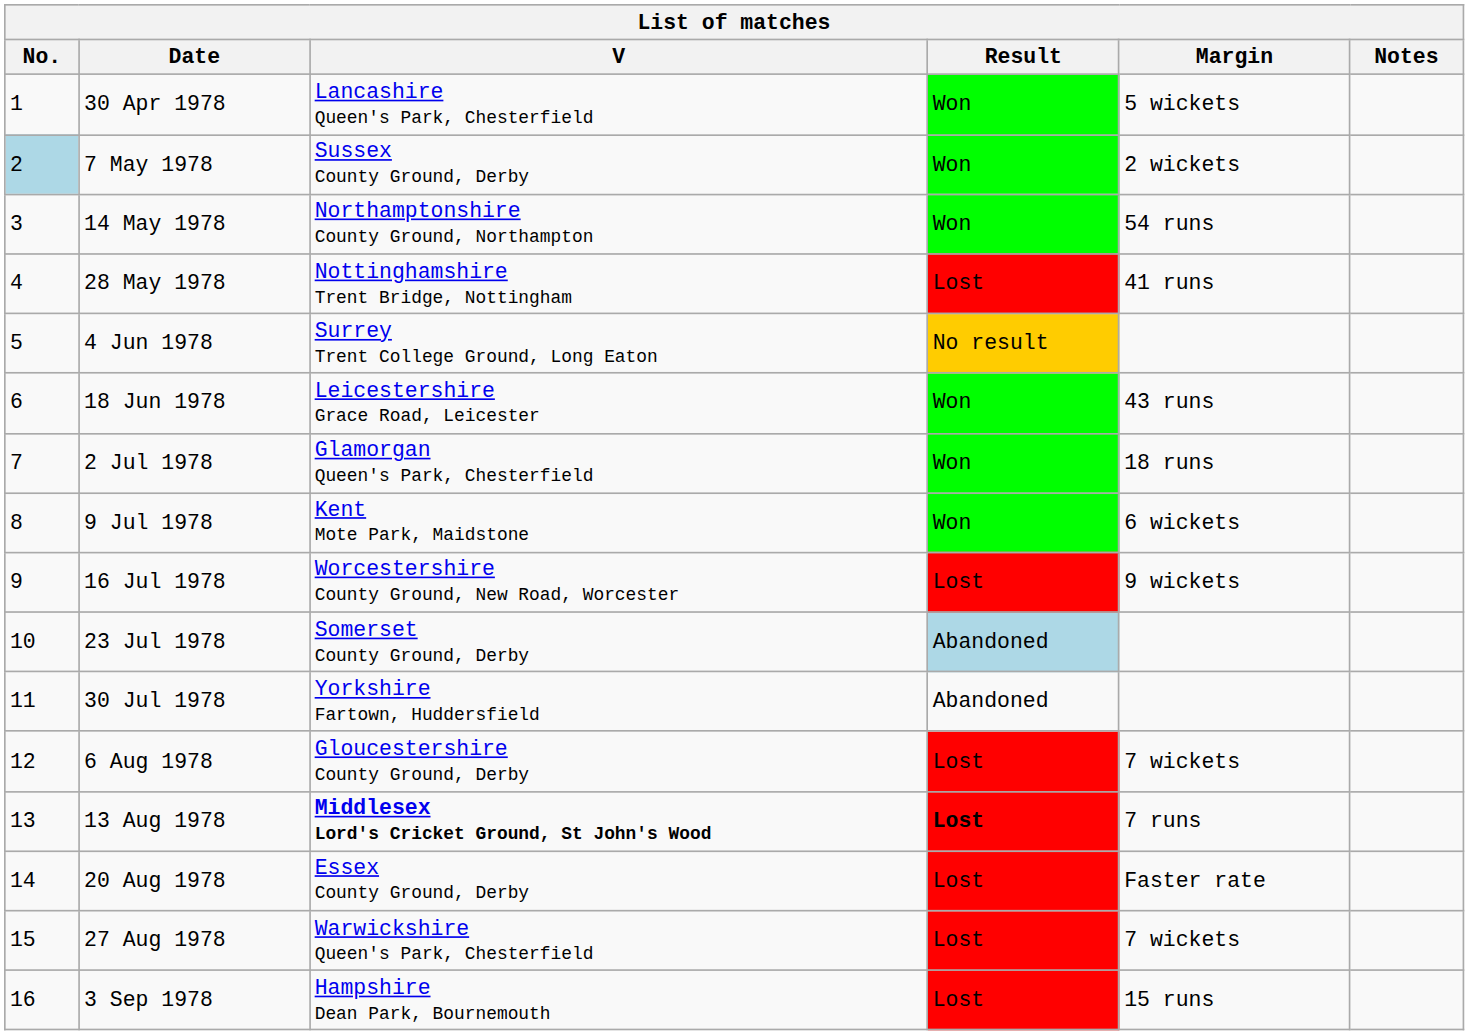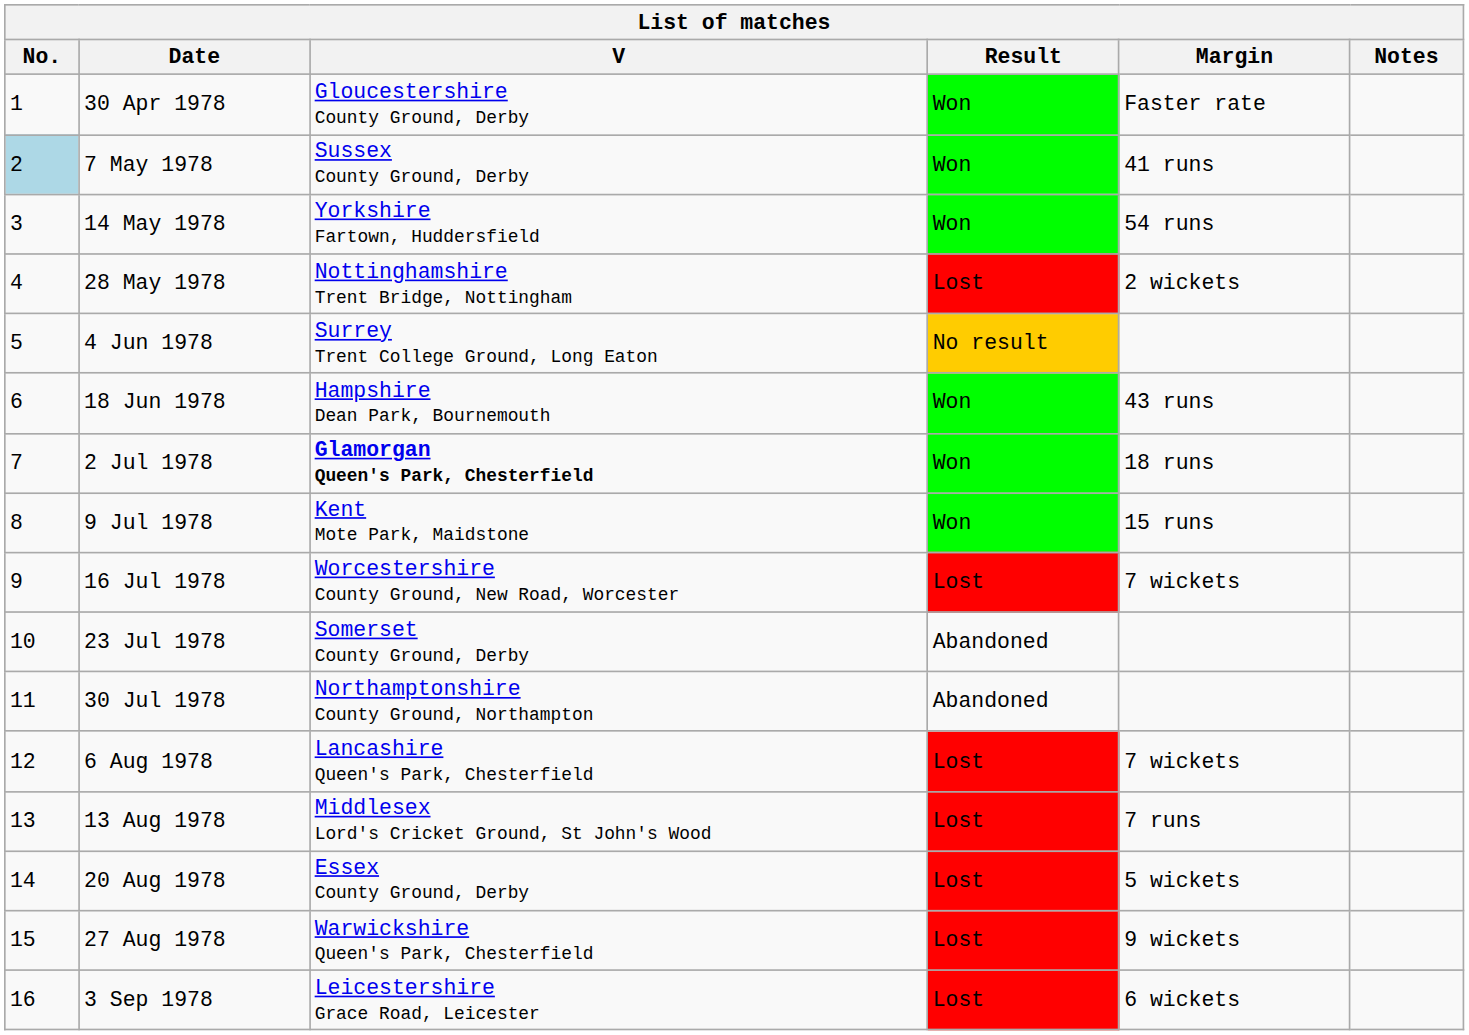(454, 104) Lancashire Queen's Park, Chesterfield -> (422, 104) Gloucestershire County Ground, Derby
(1182, 105) 5 wickets -> (1195, 105) Faster rate
(1182, 164) 2 wickets -> (1169, 164) 41 runs
(454, 223) Northamptonshire County Ground, Northampton -> (427, 223) Yorkshire Fartown, Huddersfield
(1169, 284) 41 runs -> (1182, 284) 2 wickets
(427, 402) Leicestershire Grace Road, Leicester -> (433, 402) Hampshire Dean Park, Bournemouth
(454, 462) normal -> (454, 463) bold
(1182, 523) 6 wickets -> (1169, 523) 15 runs
(1182, 582) 9 wickets -> (1182, 582) 7 wickets
(991, 642) lightblue background -> (991, 642) no background
(427, 701) Yorkshire Fartown, Huddersfield -> (454, 701) Northamptonshire County Ground, Northampton
(422, 761) Gloucestershire County Ground, Derby -> (454, 761) Lancashire Queen's Park, Chesterfield
(513, 821) bold -> (513, 820) normal
(958, 821) bold -> (958, 821) normal
(1195, 881) Faster rate -> (1182, 881) 5 wickets
(1182, 941) 7 wickets -> (1182, 941) 9 wickets
(433, 999) Hampshire Dean Park, Bournemouth -> (427, 999) Leicestershire Grace Road, Leicester
(1169, 1000) 15 runs -> (1182, 1000) 6 wickets
